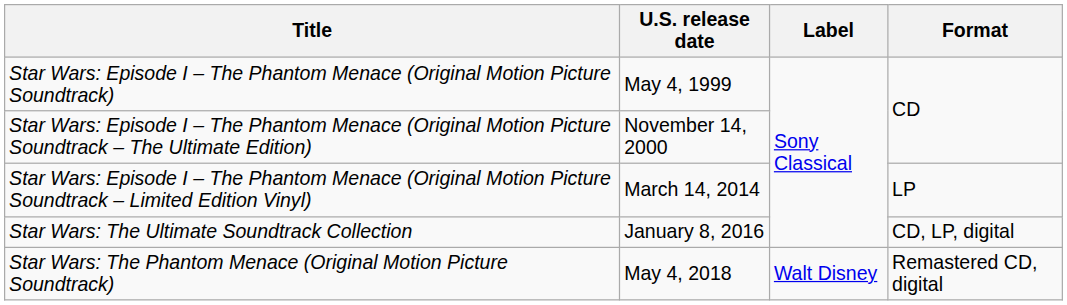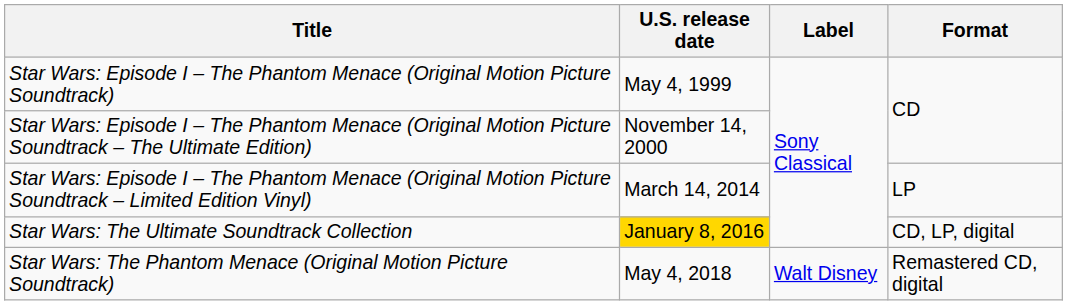(694, 231) no background -> (694, 231) gold background
